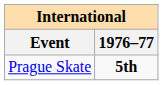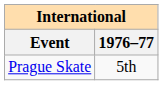(126, 67) bold -> (126, 67) normal
